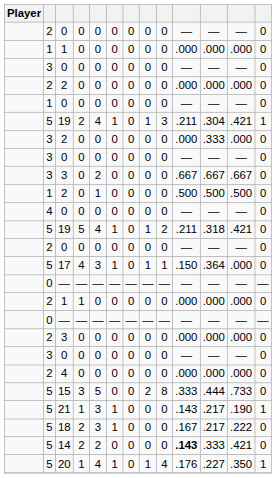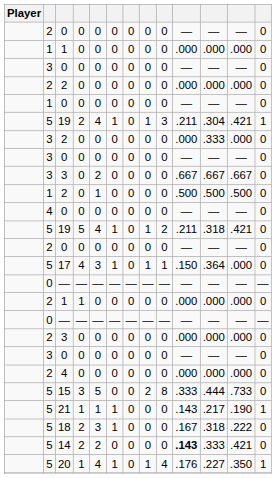(98, 409) 3 -> (98, 409) 1
(214, 427) .217 -> (214, 427) .318
